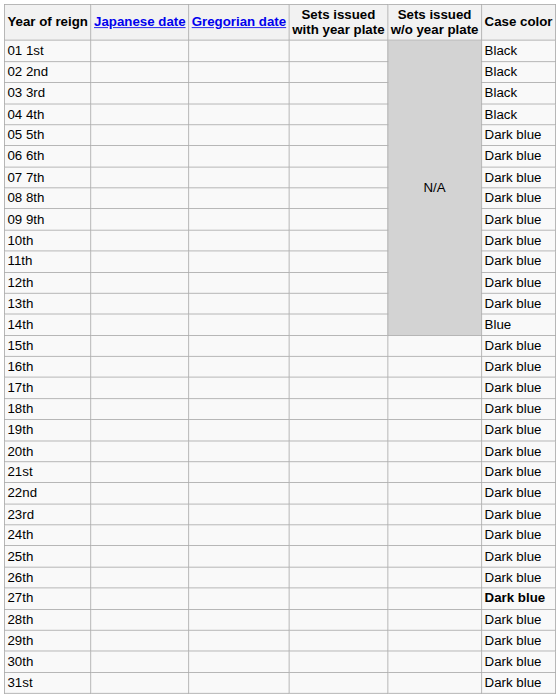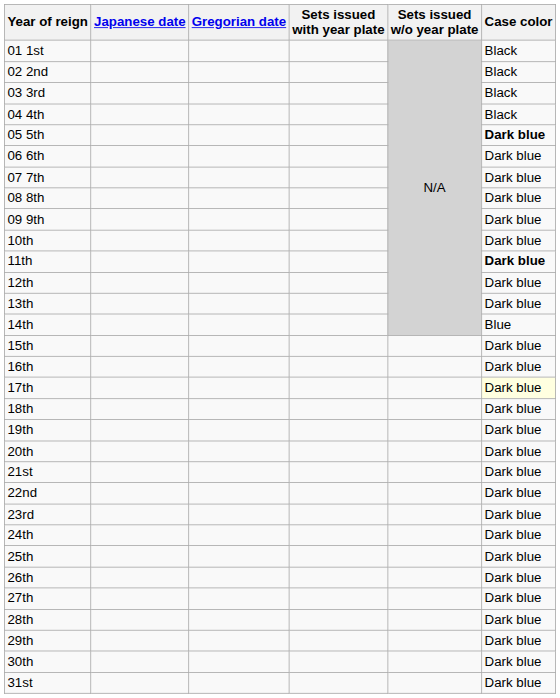(513, 135) normal -> (515, 135) bold
(513, 261) normal -> (515, 261) bold
(513, 388) no background -> (513, 388) lightyellow background
(515, 598) bold -> (513, 598) normal
